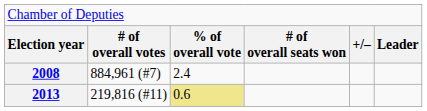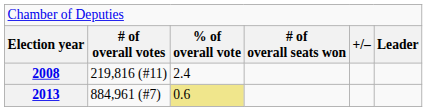(126, 73) 884,961 (#7) -> (129, 73) 219,816 (#11)
(129, 95) 219,816 (#11) -> (126, 95) 884,961 (#7)
